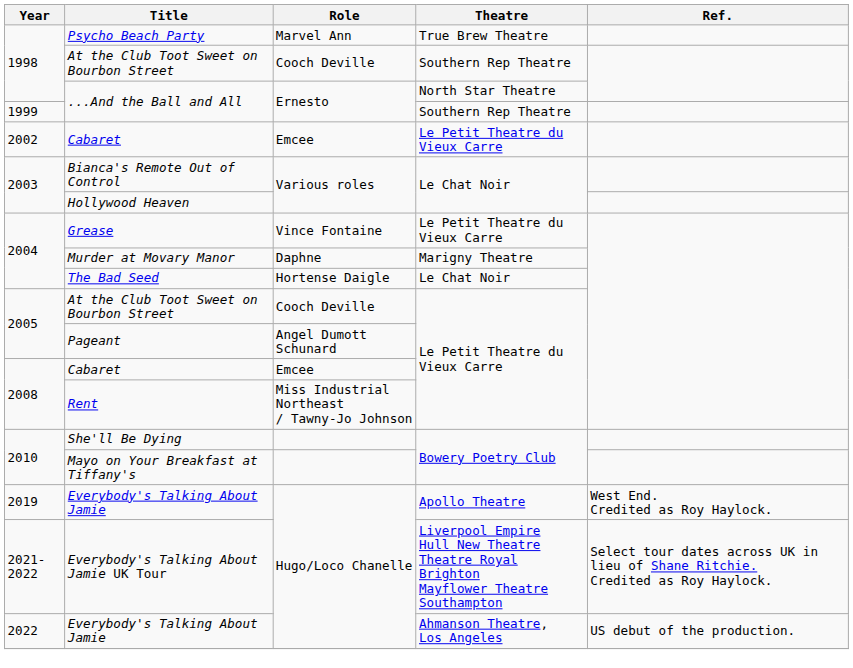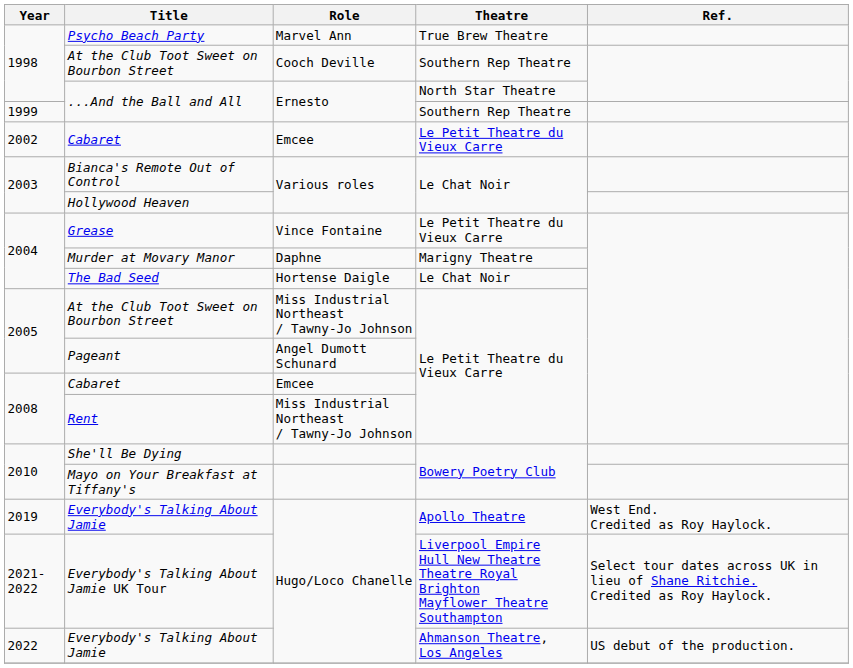(325, 306) Cooch Deville -> (344, 314) Miss Industrial Northeast / Tawny-Jo Johnson
